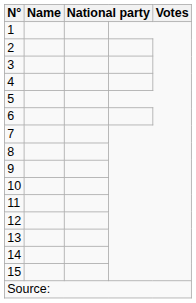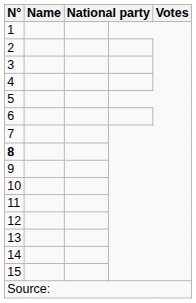(11, 151) normal -> (11, 151) bold
